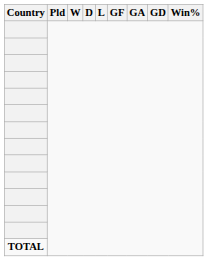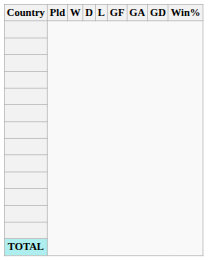(26, 247) no background -> (26, 247) paleturquoise background
